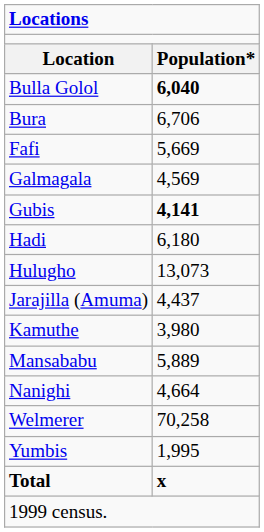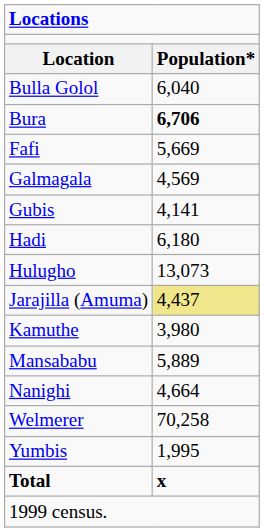(178, 88) bold -> (178, 88) normal
(178, 118) normal -> (178, 118) bold
(178, 209) bold -> (178, 209) normal
(178, 300) no background -> (178, 300) khaki background
